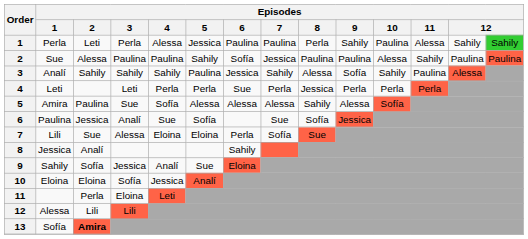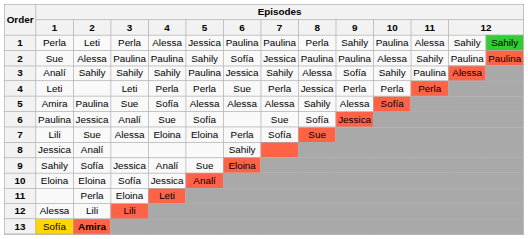(55, 226) no background -> (55, 226) gold background
